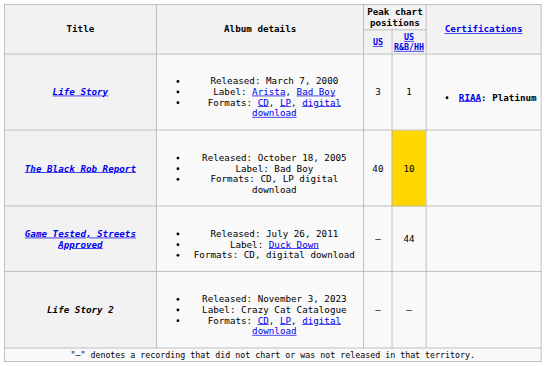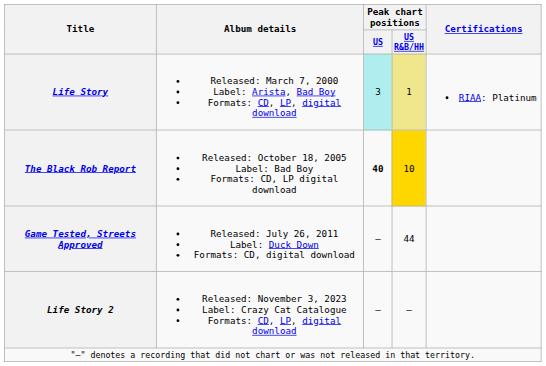(378, 92) no background -> (378, 92) paleturquoise background
(409, 92) no background -> (409, 92) khaki background
(484, 97) bold -> (484, 97) normal
(378, 168) normal -> (378, 168) bold
